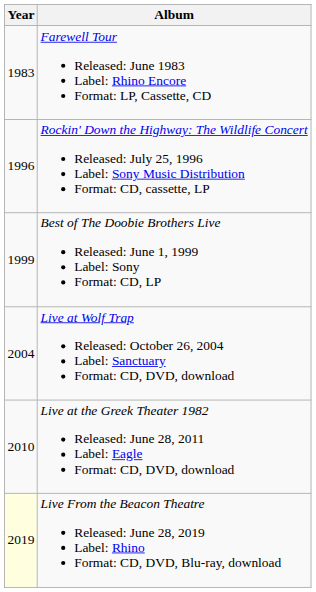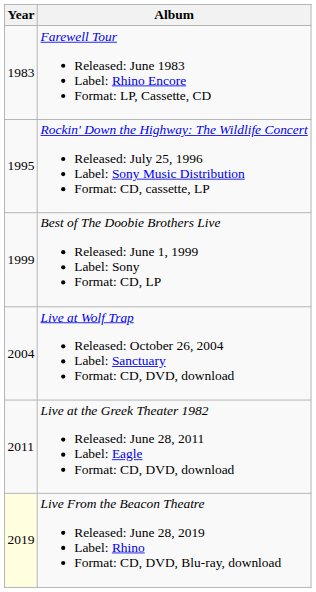(21, 166) 1996 -> (21, 166) 1995
(21, 446) 2010 -> (21, 446) 2011
